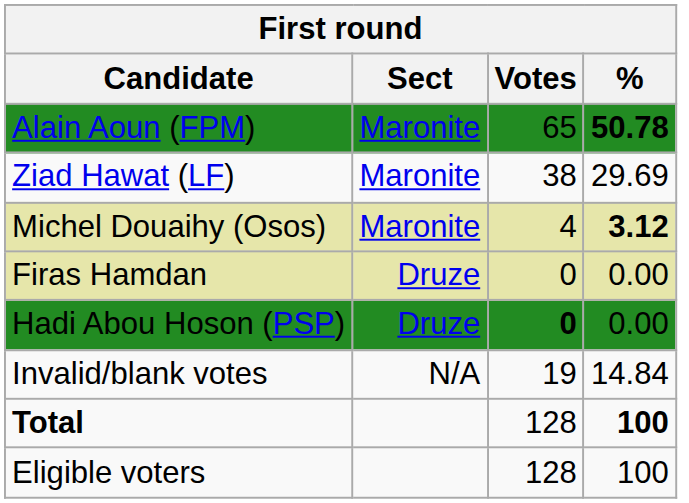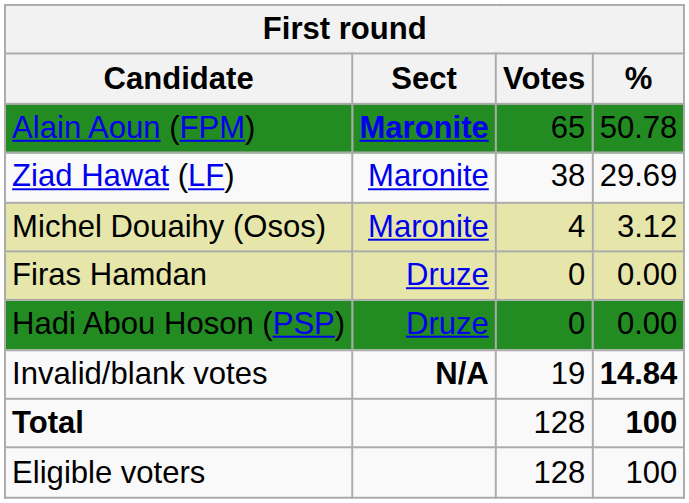(420, 127) normal -> (424, 127) bold
(630, 127) bold -> (638, 127) normal
(639, 226) bold -> (647, 226) normal
(568, 324) bold -> (577, 324) normal
(454, 373) normal -> (462, 373) bold
(630, 373) normal -> (638, 373) bold
